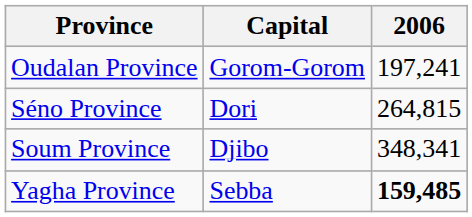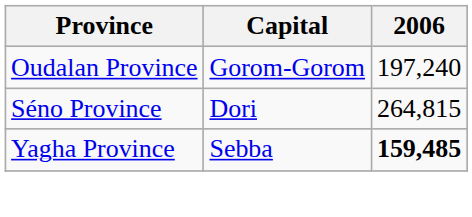(419, 67) 197,241 -> (419, 67) 197,240
- row: (91, 149)
